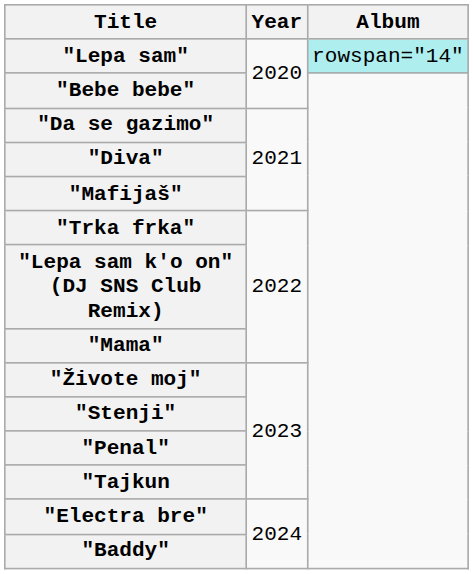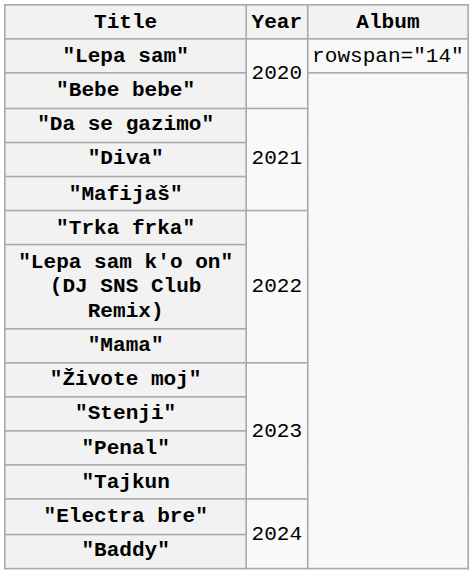(388, 56) paleturquoise background -> (388, 56) no background
